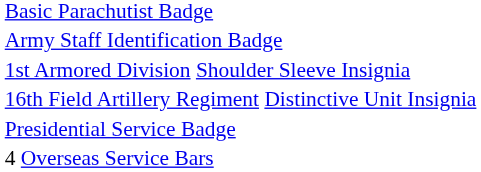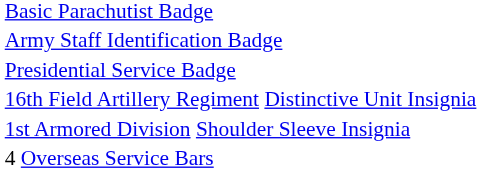(202, 69) 1st Armored Division Shoulder Sleeve Insignia -> (115, 69) Presidential Service Badge
(115, 128) Presidential Service Badge -> (202, 128) 1st Armored Division Shoulder Sleeve Insignia
